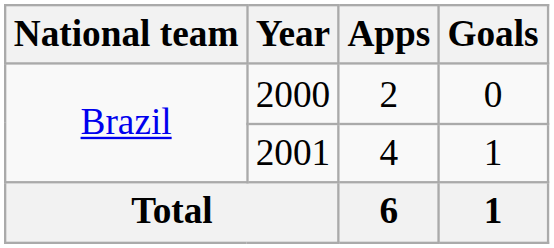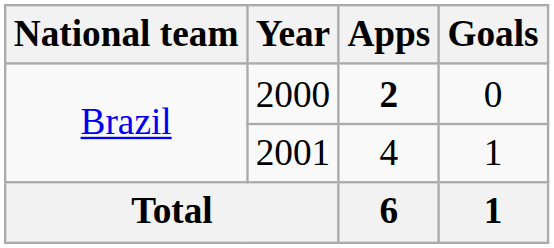(389, 93) normal -> (389, 93) bold
